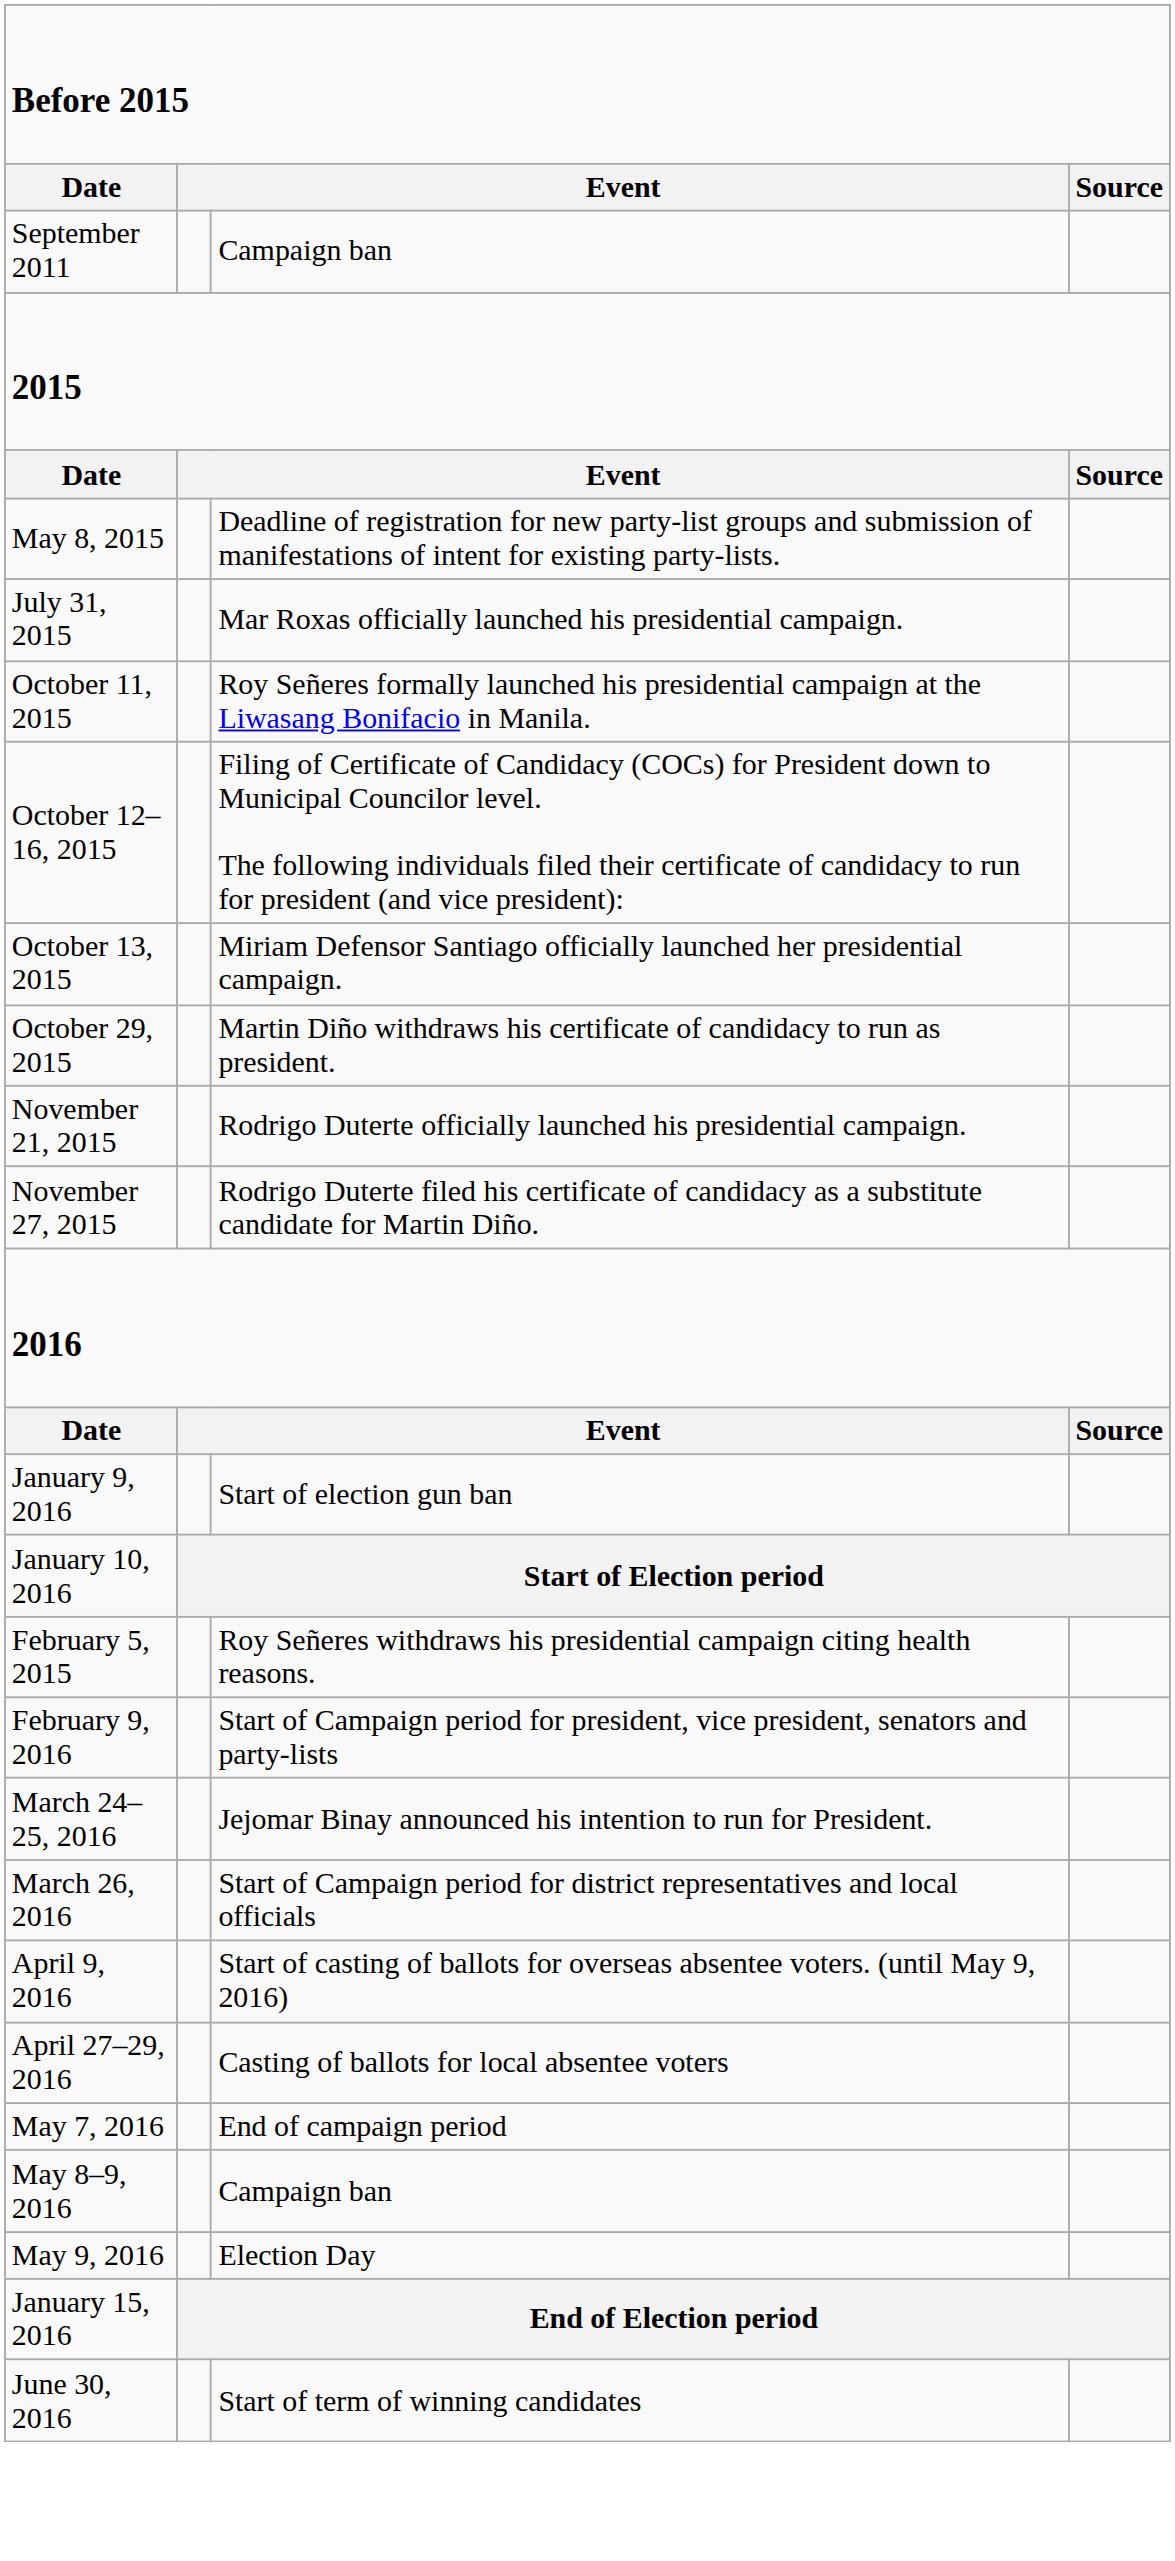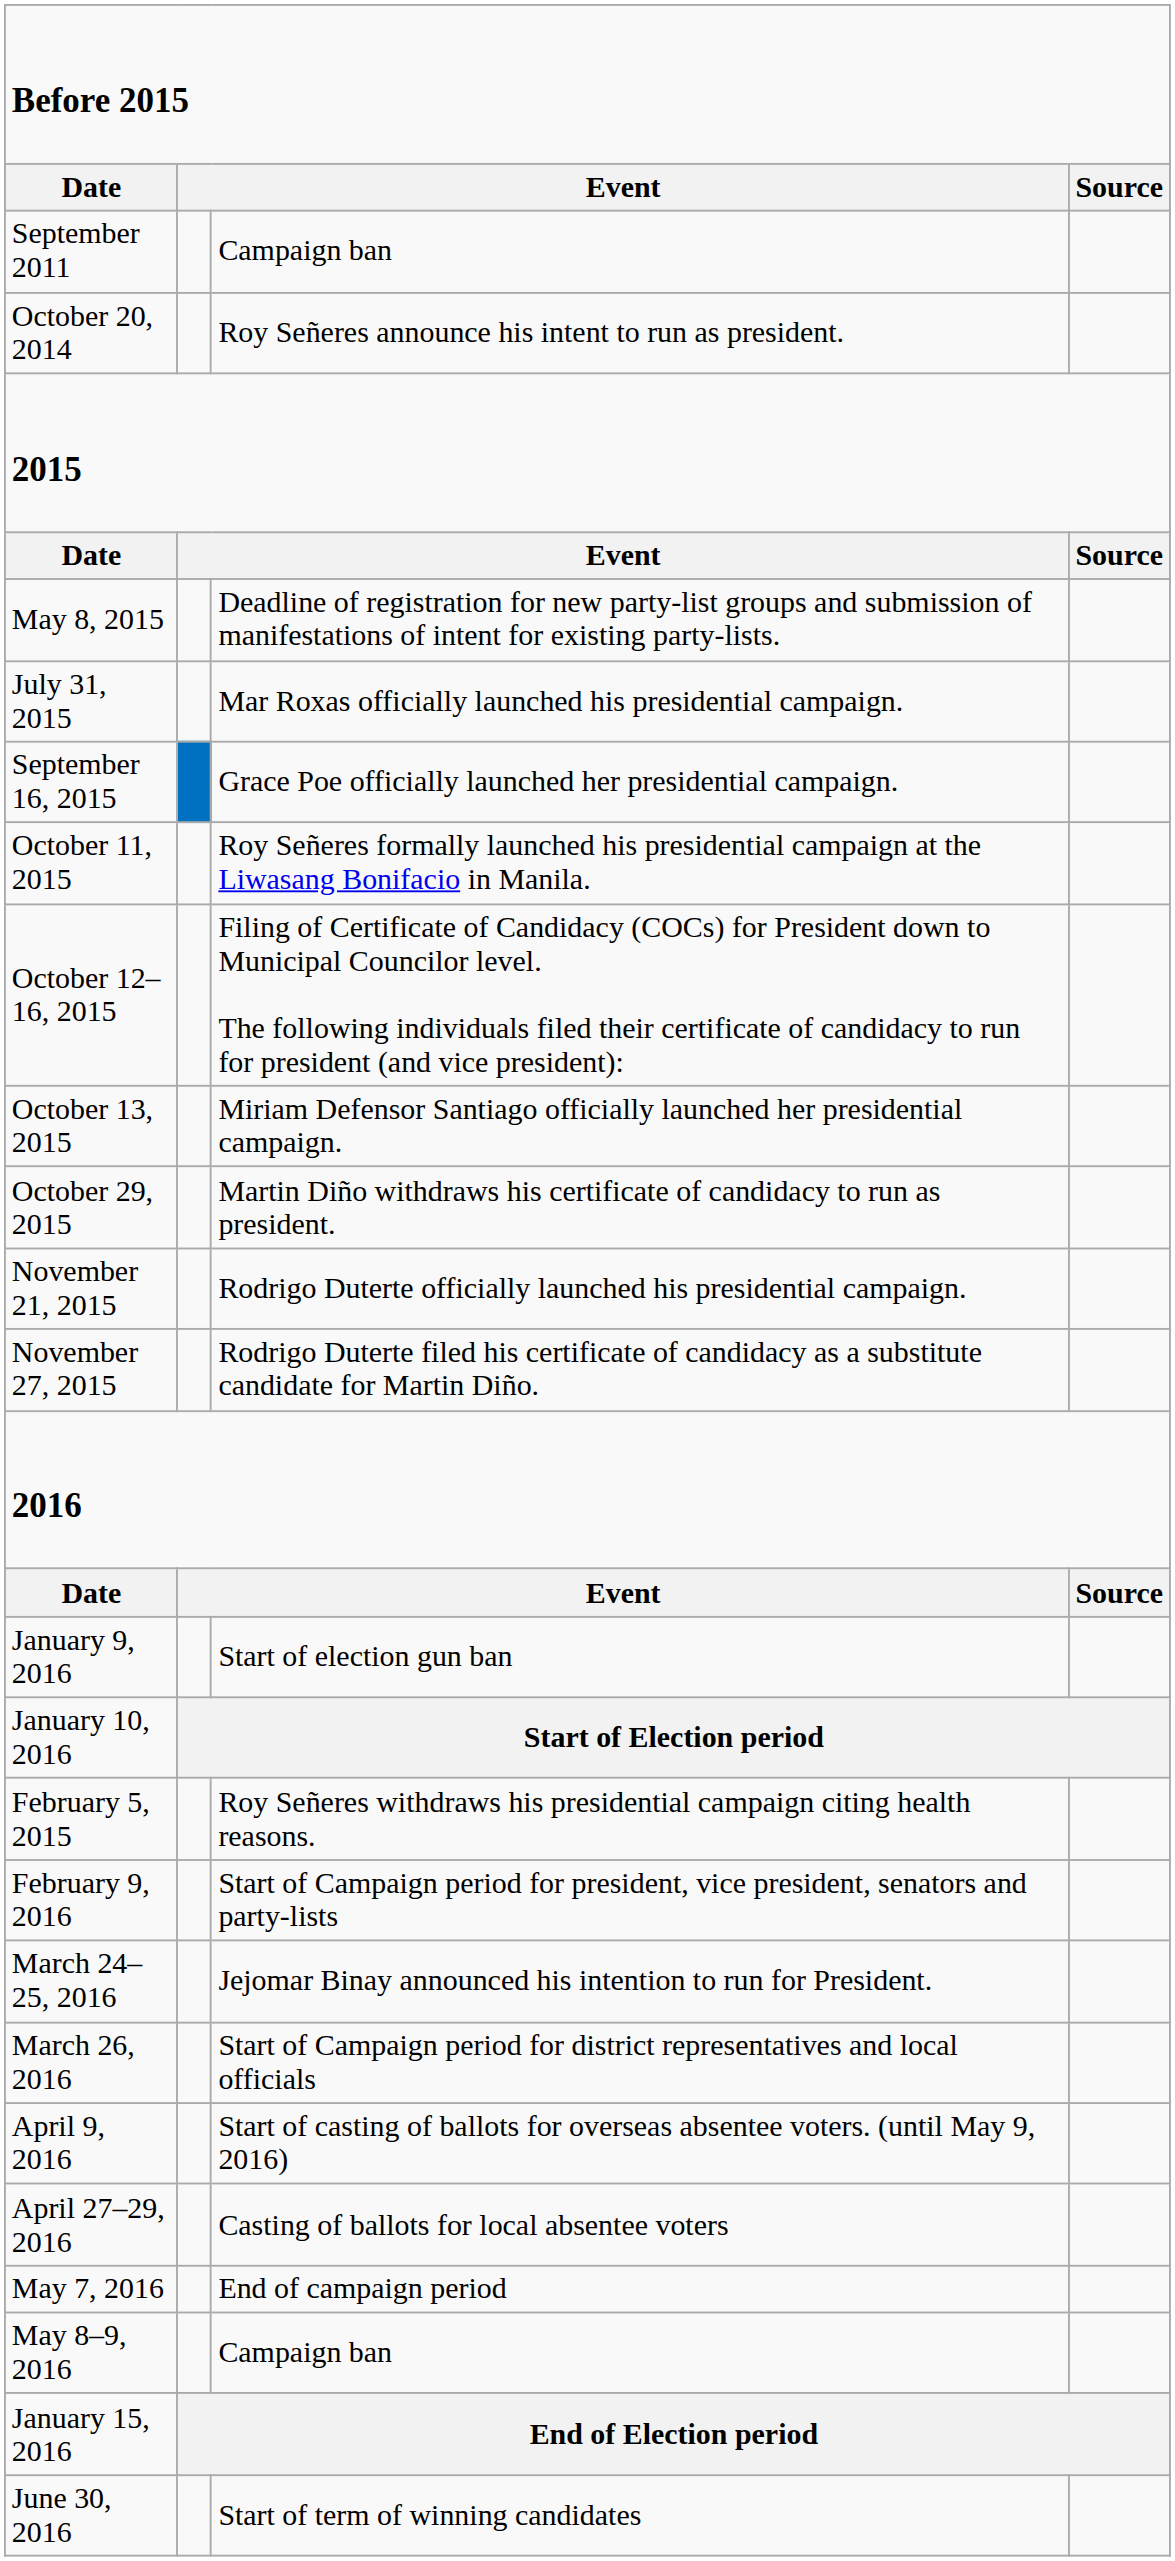+ row: (82, 332)
+ row: (76, 781)
- row: (88, 2254)
